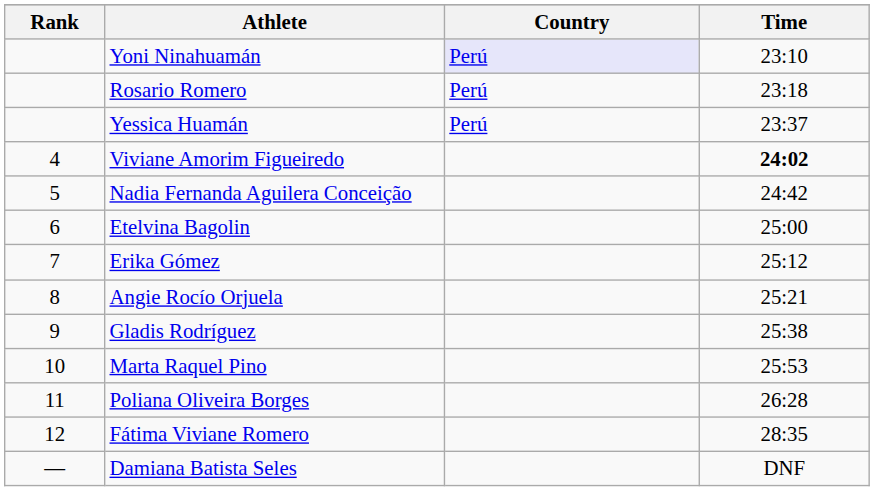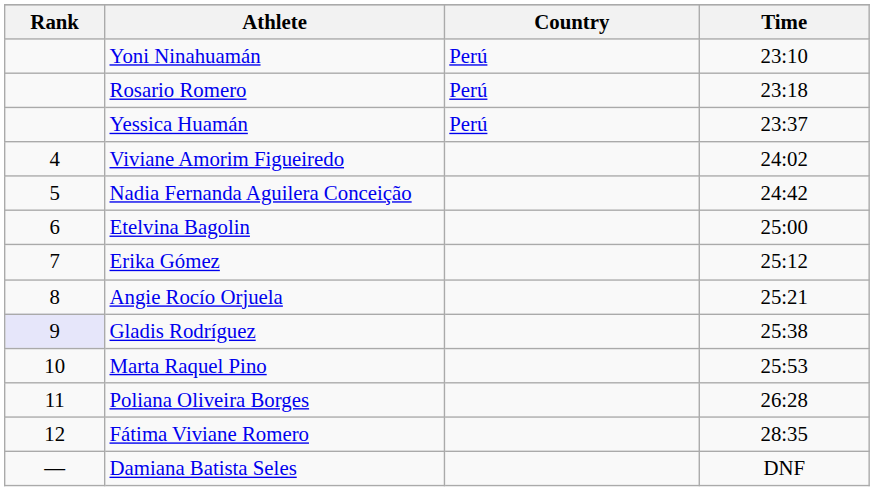(468, 56) lavender background -> (468, 56) no background
(784, 159) bold -> (784, 159) normal
(55, 330) no background -> (55, 330) lavender background
